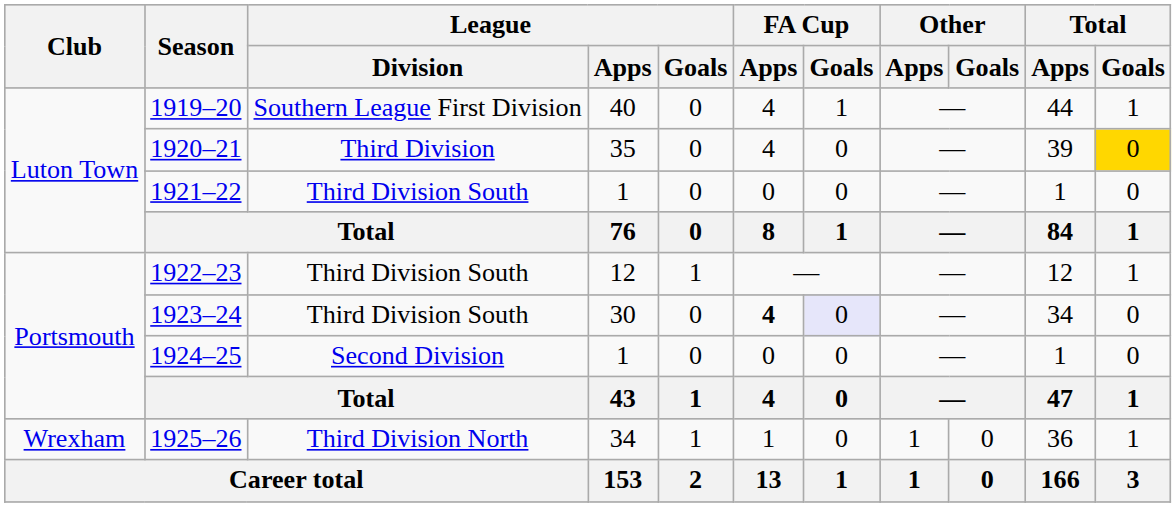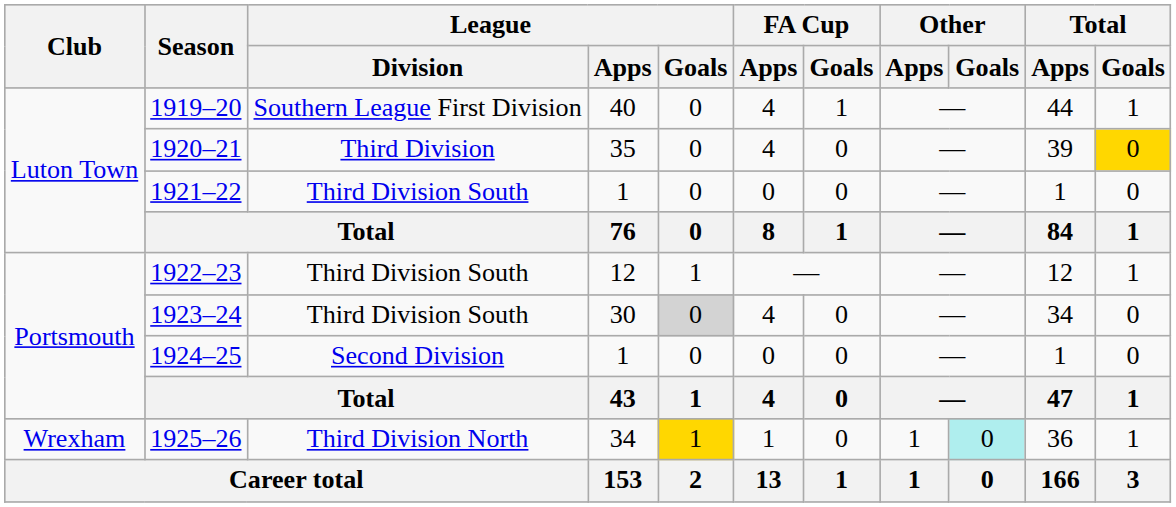(696, 314) no background -> (696, 314) lightgrey background
(768, 314) bold -> (768, 314) normal
(841, 314) lavender background -> (841, 314) no background
(696, 438) no background -> (696, 438) gold background
(987, 438) no background -> (987, 438) paleturquoise background
